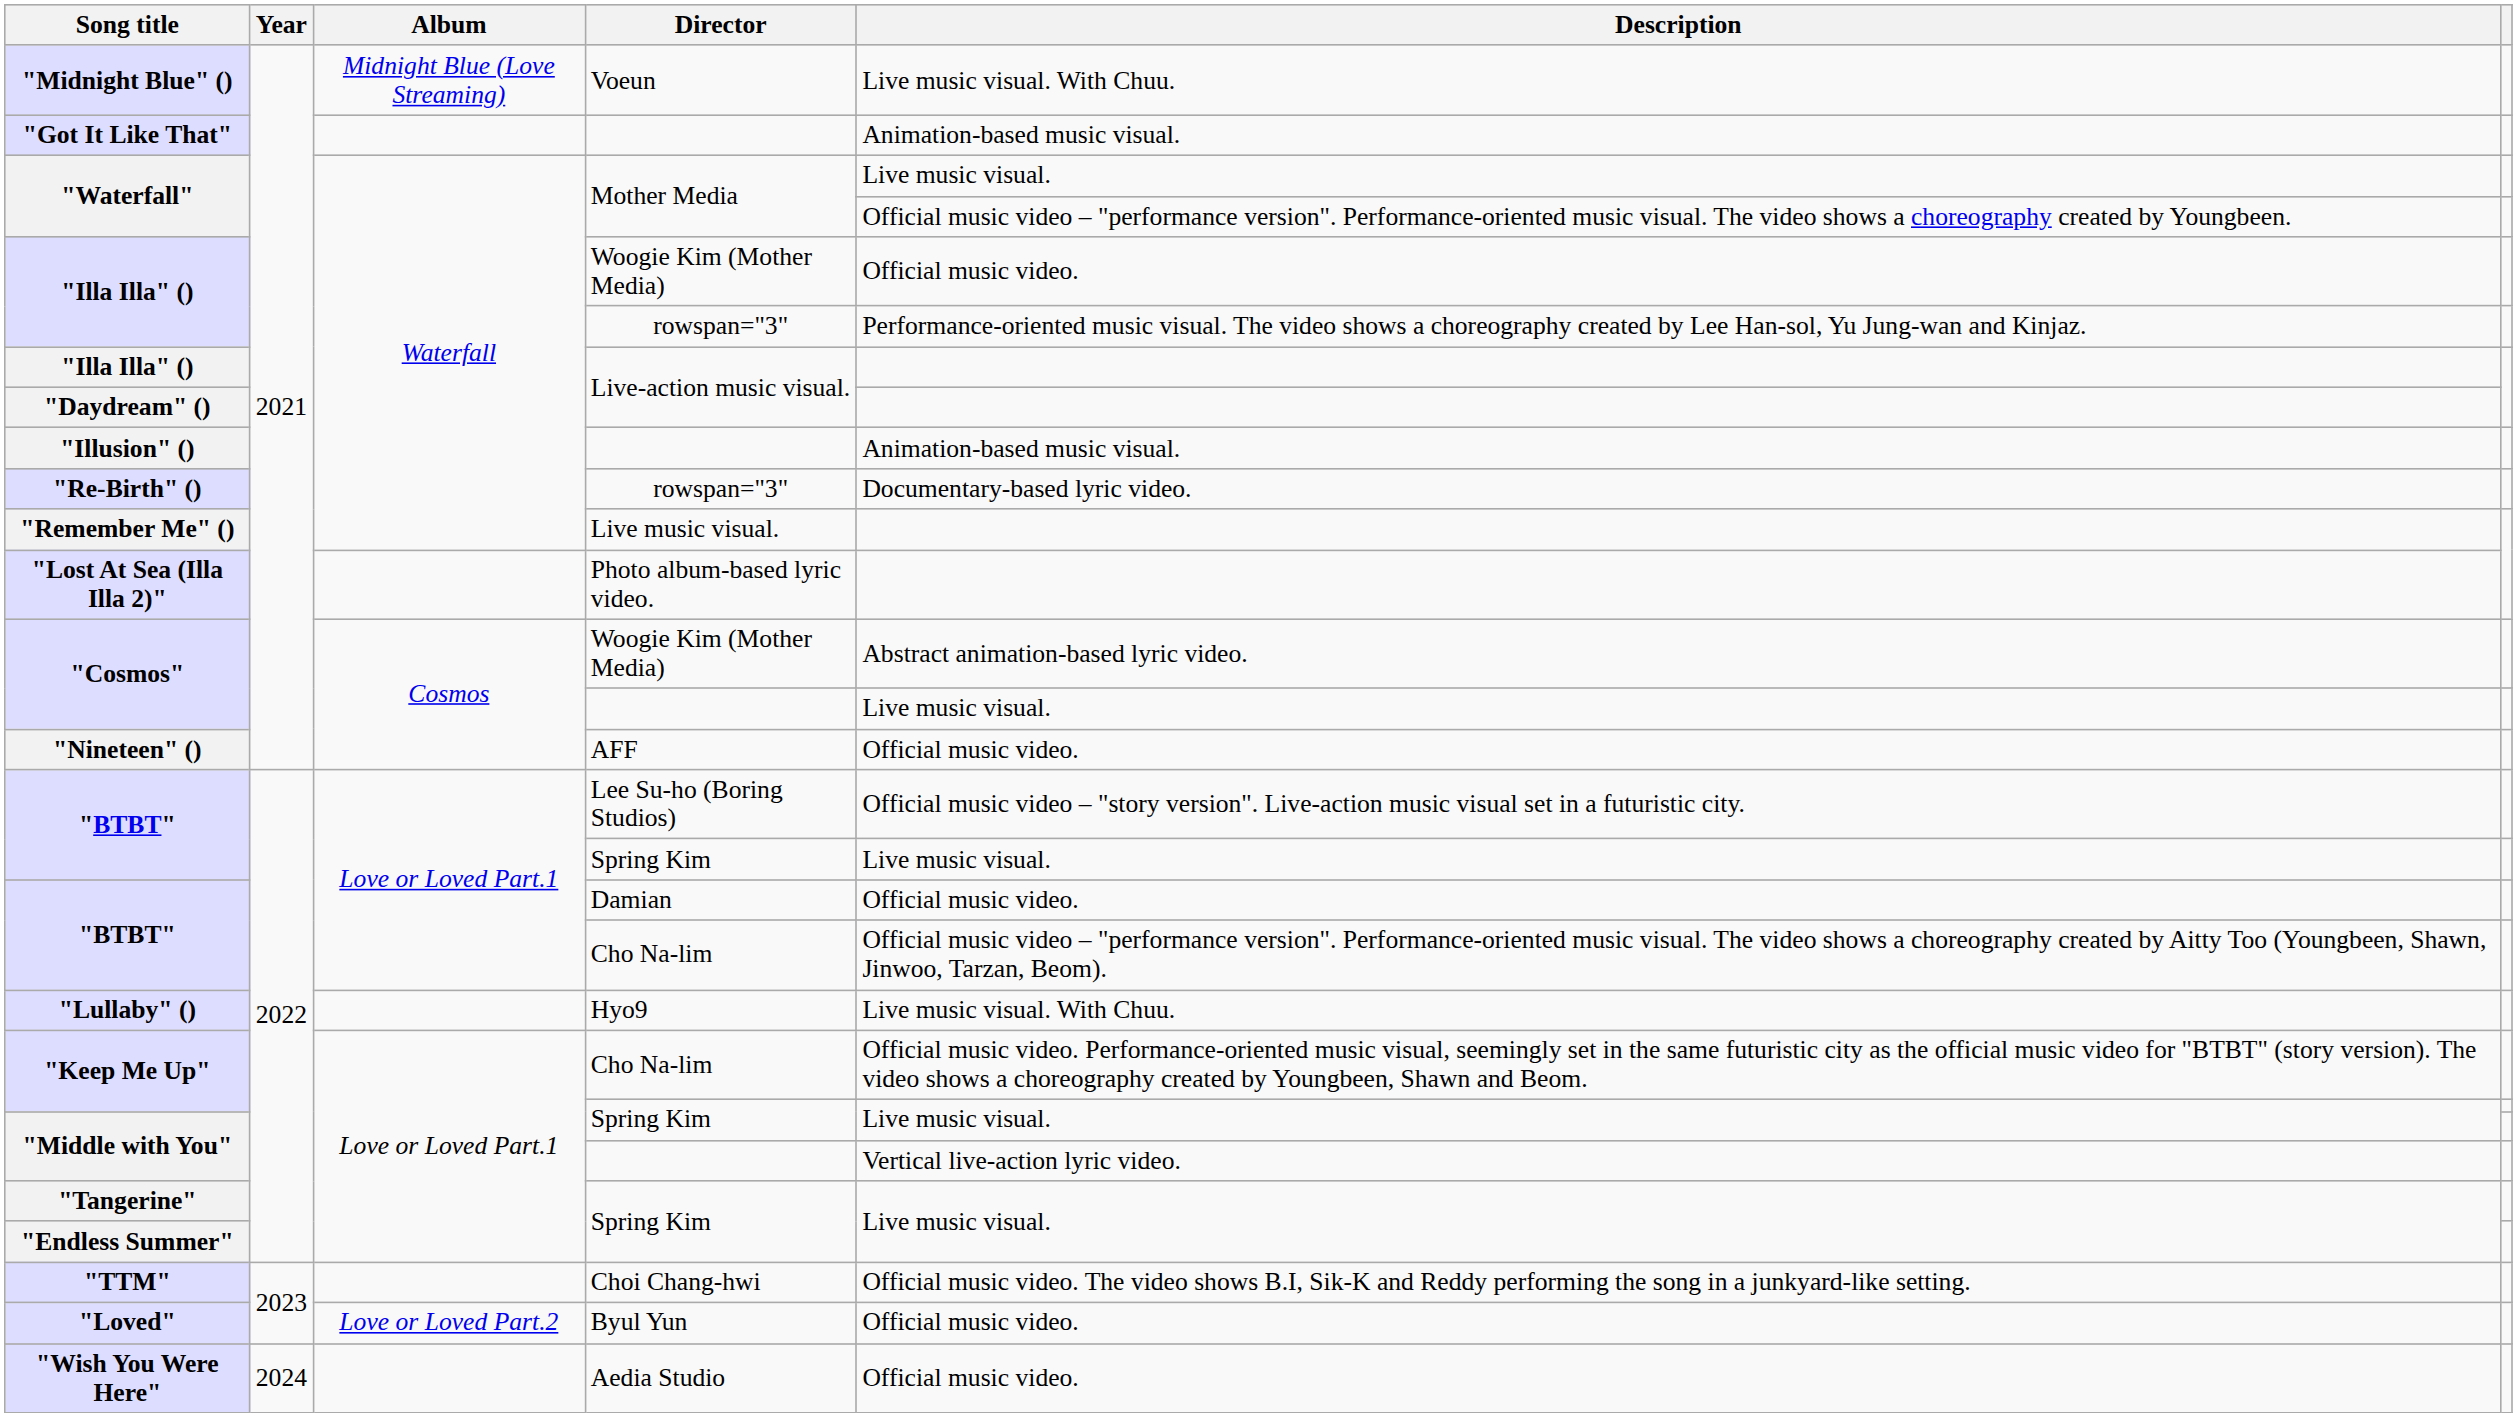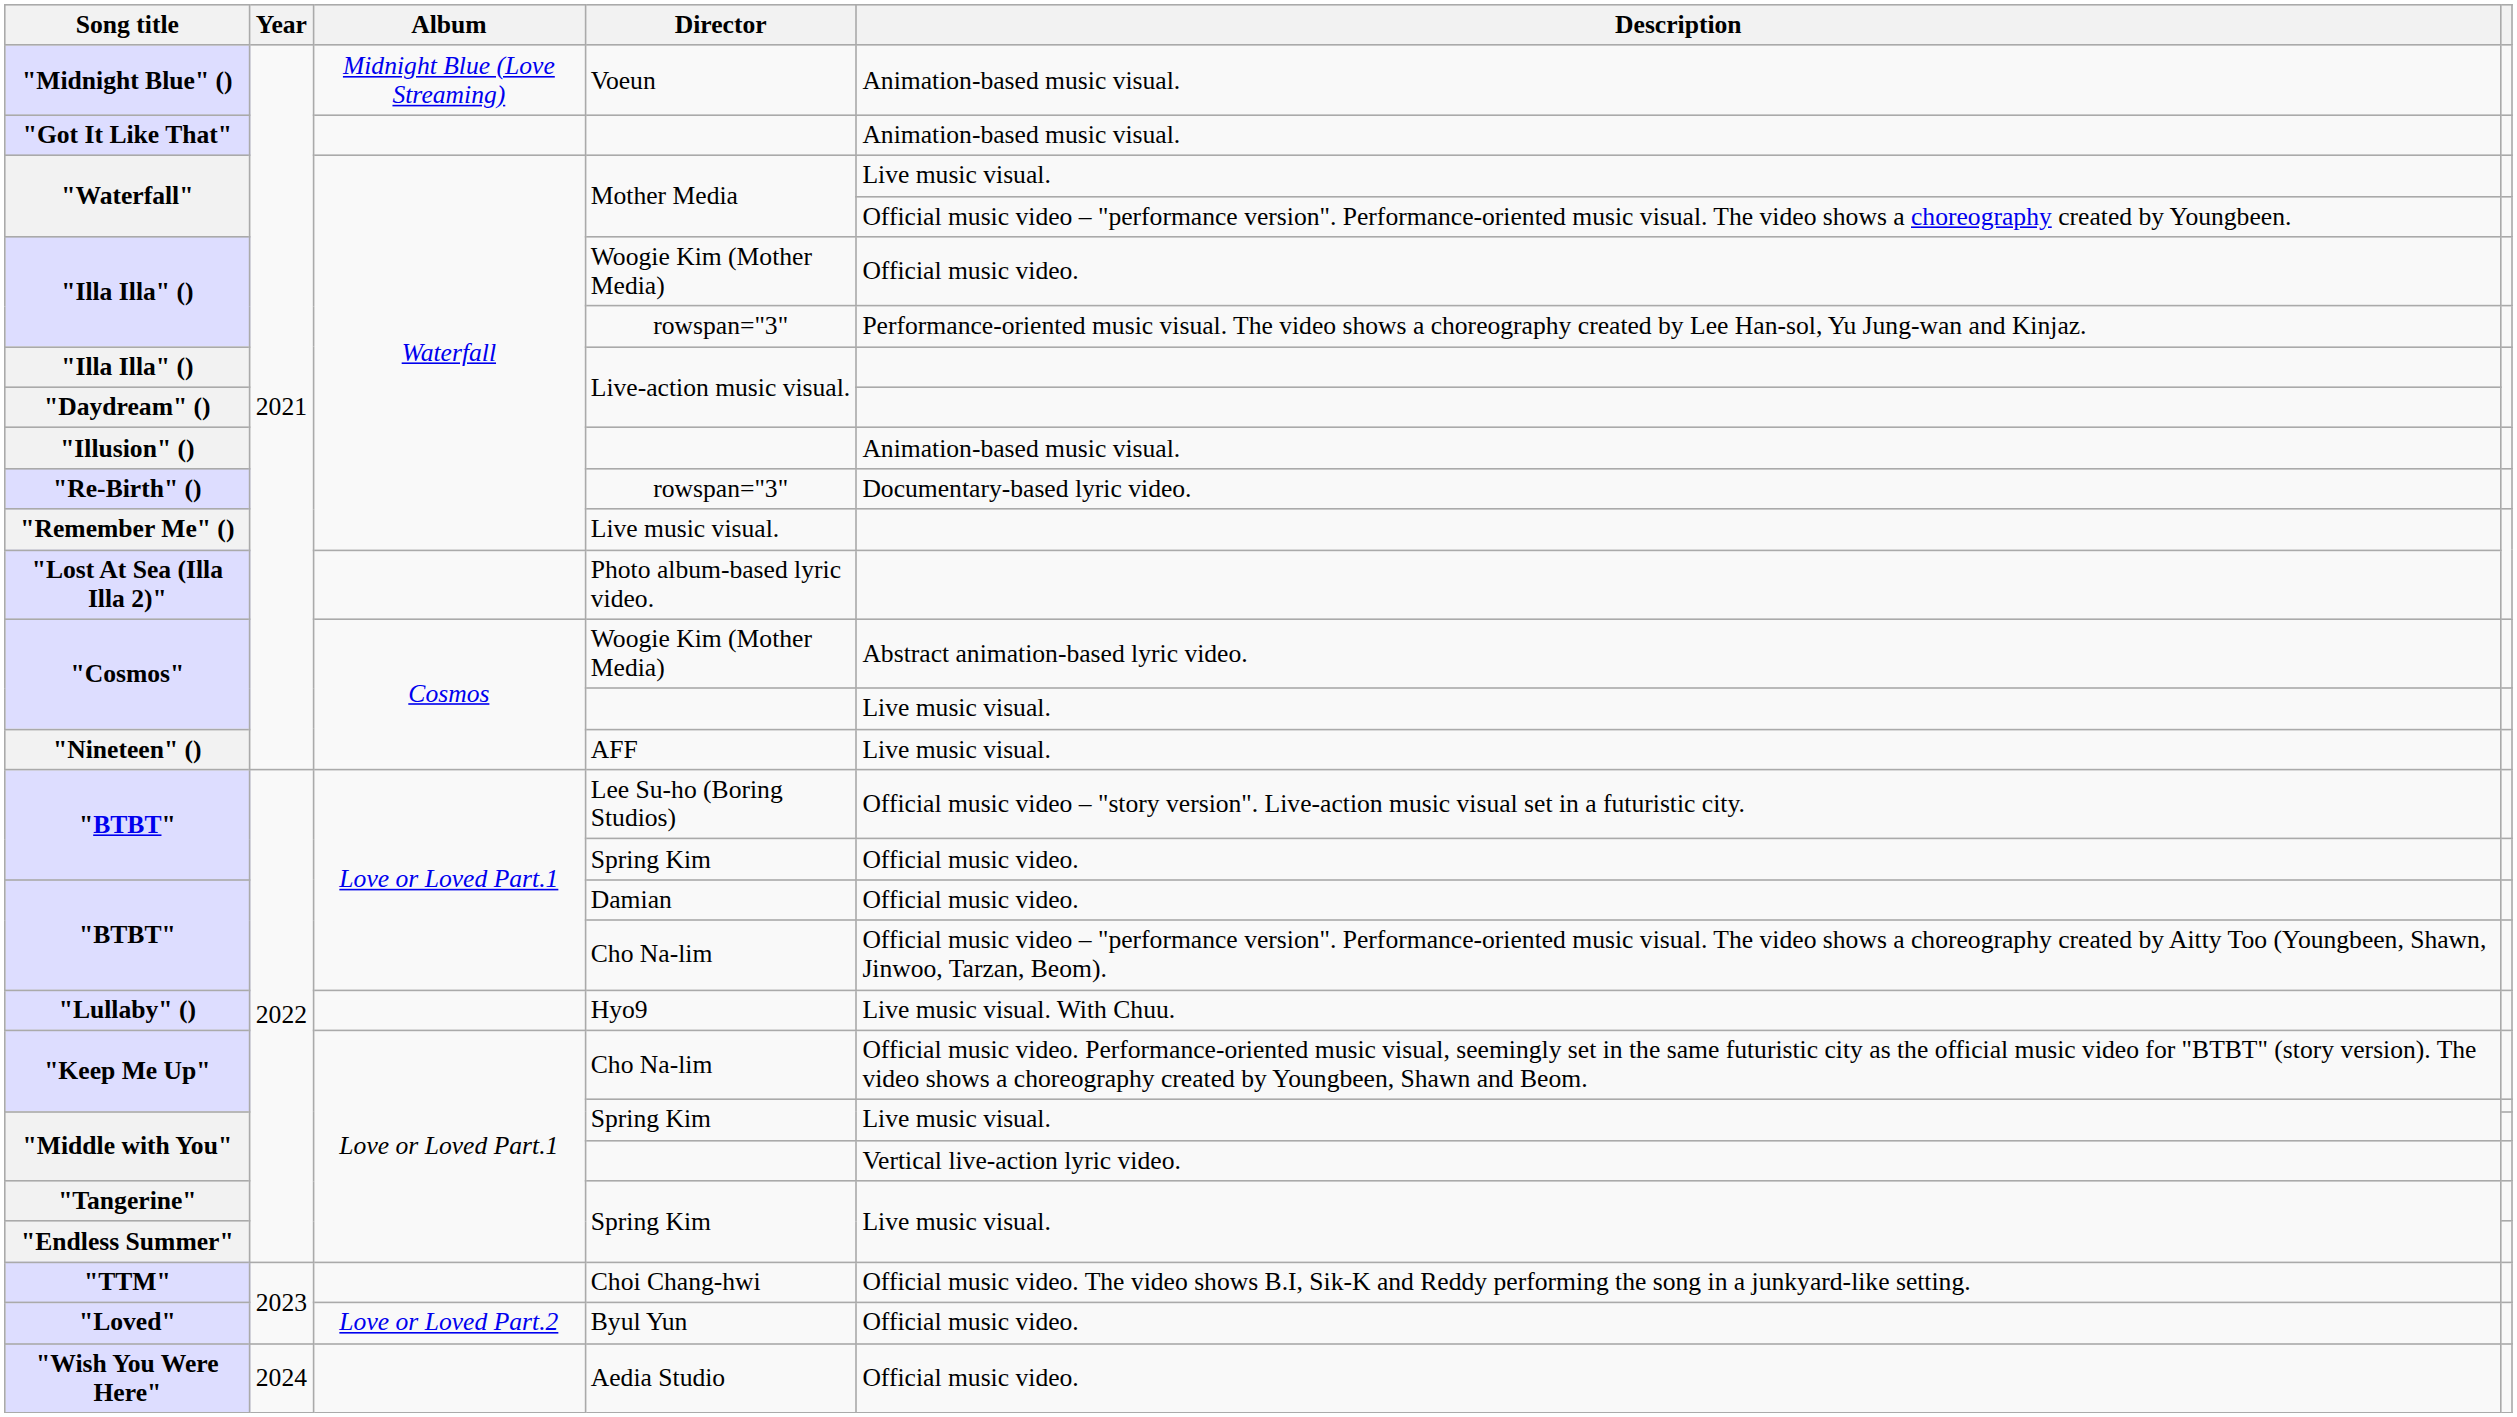(1019, 79) Live music visual. With Chuu. -> (1021, 79) Animation-based music visual.
(971, 749) Official music video. -> (957, 749) Live music visual.
(957, 859) Live music visual. -> (971, 859) Official music video.
